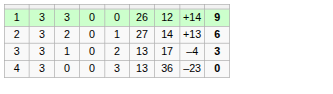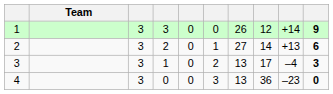+ column: (79, 13)
